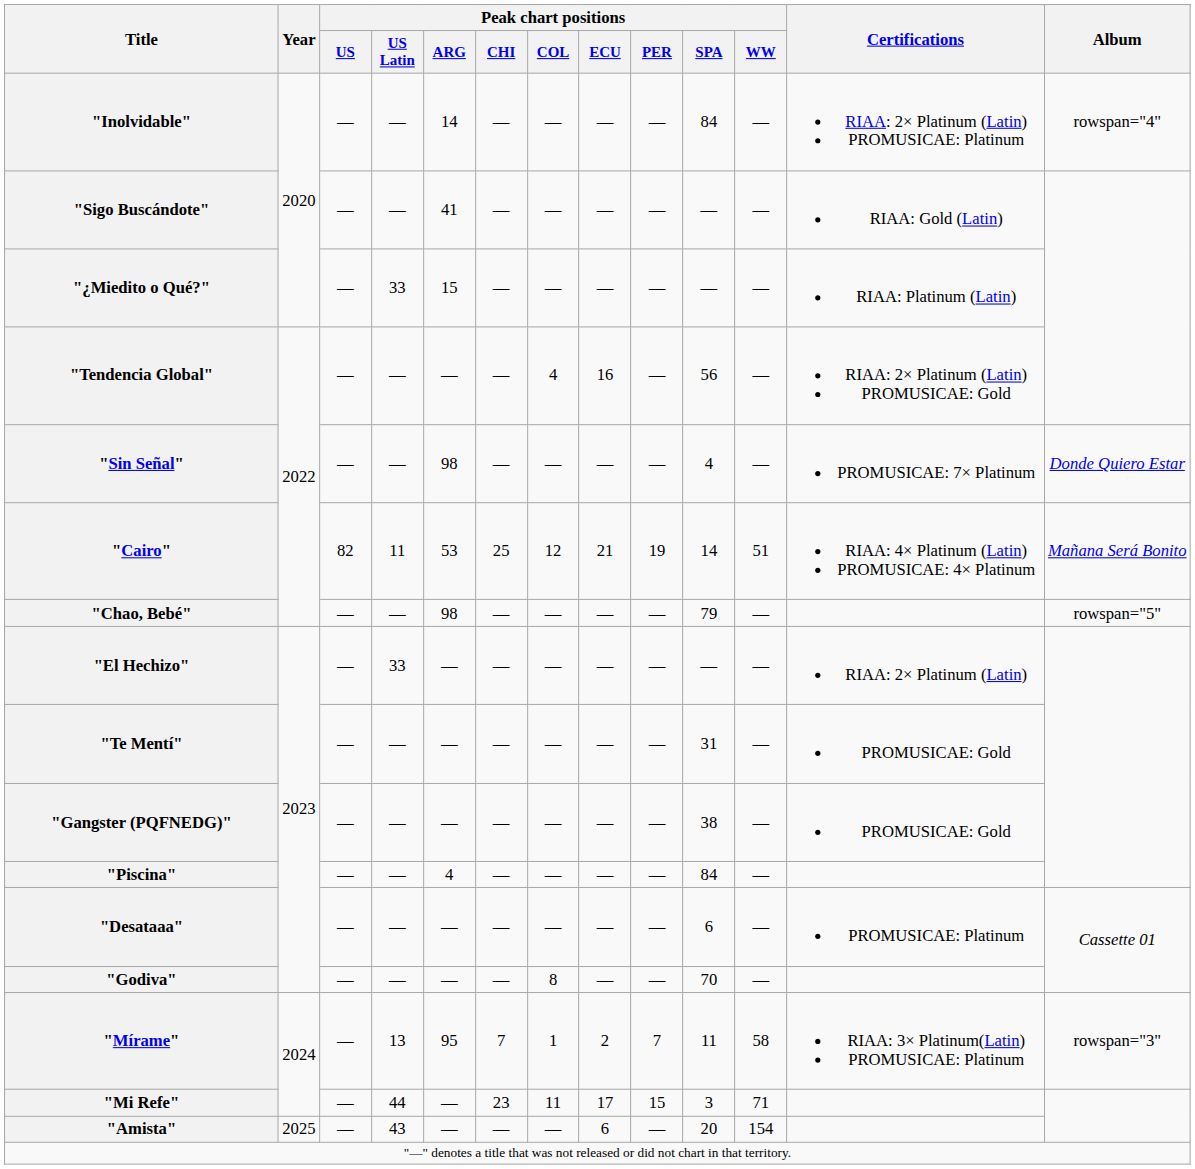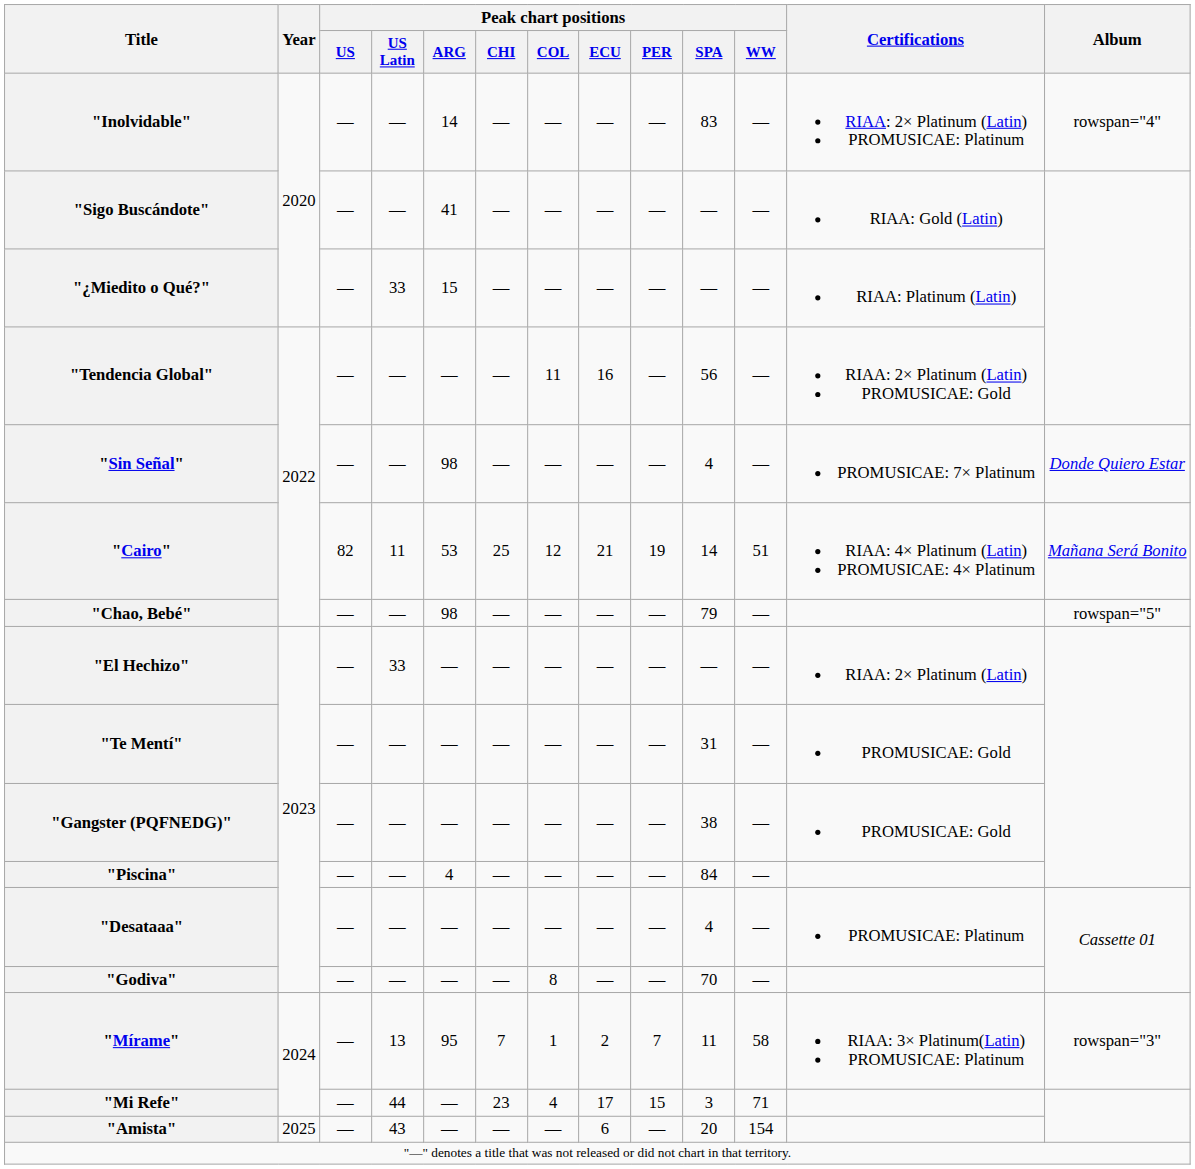(709, 121) 84 -> (709, 121) 83
(553, 375) 4 -> (553, 375) 11
(709, 926) 6 -> (709, 926) 4
(553, 1102) 11 -> (553, 1102) 4
